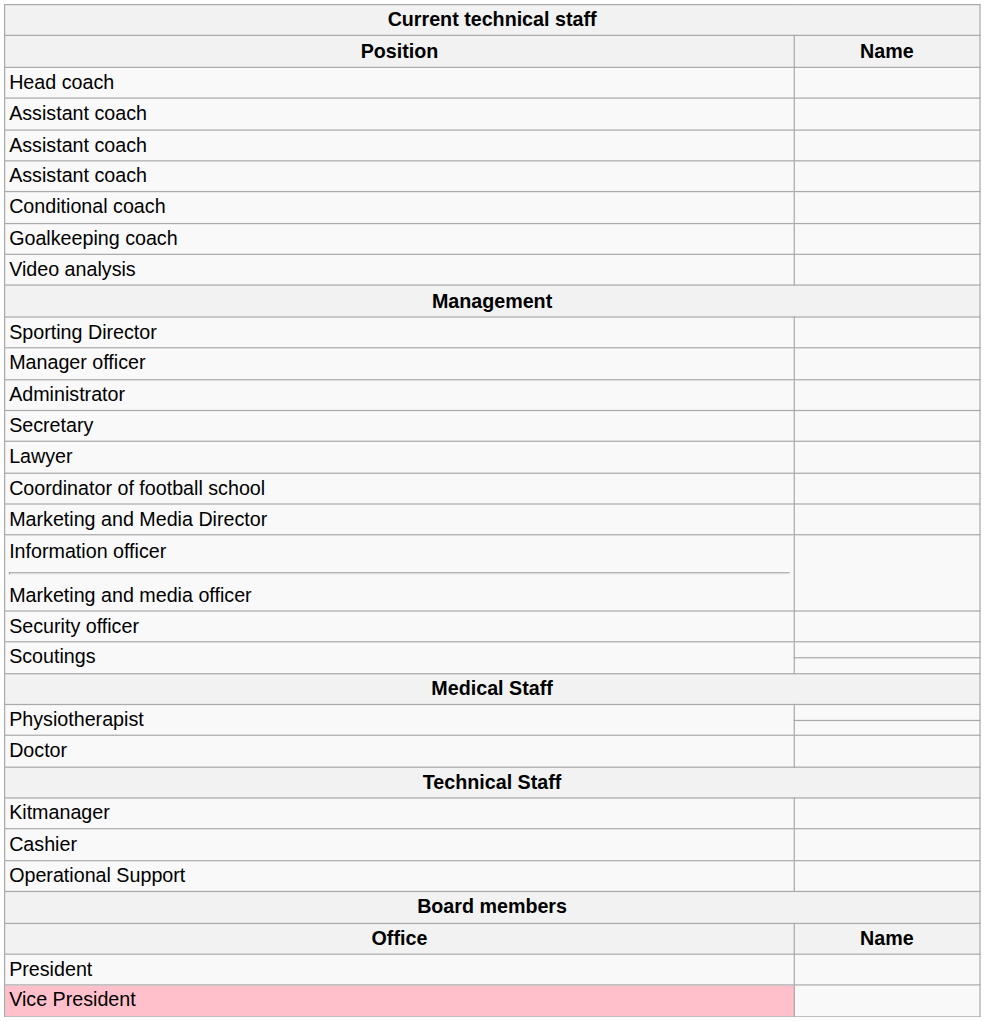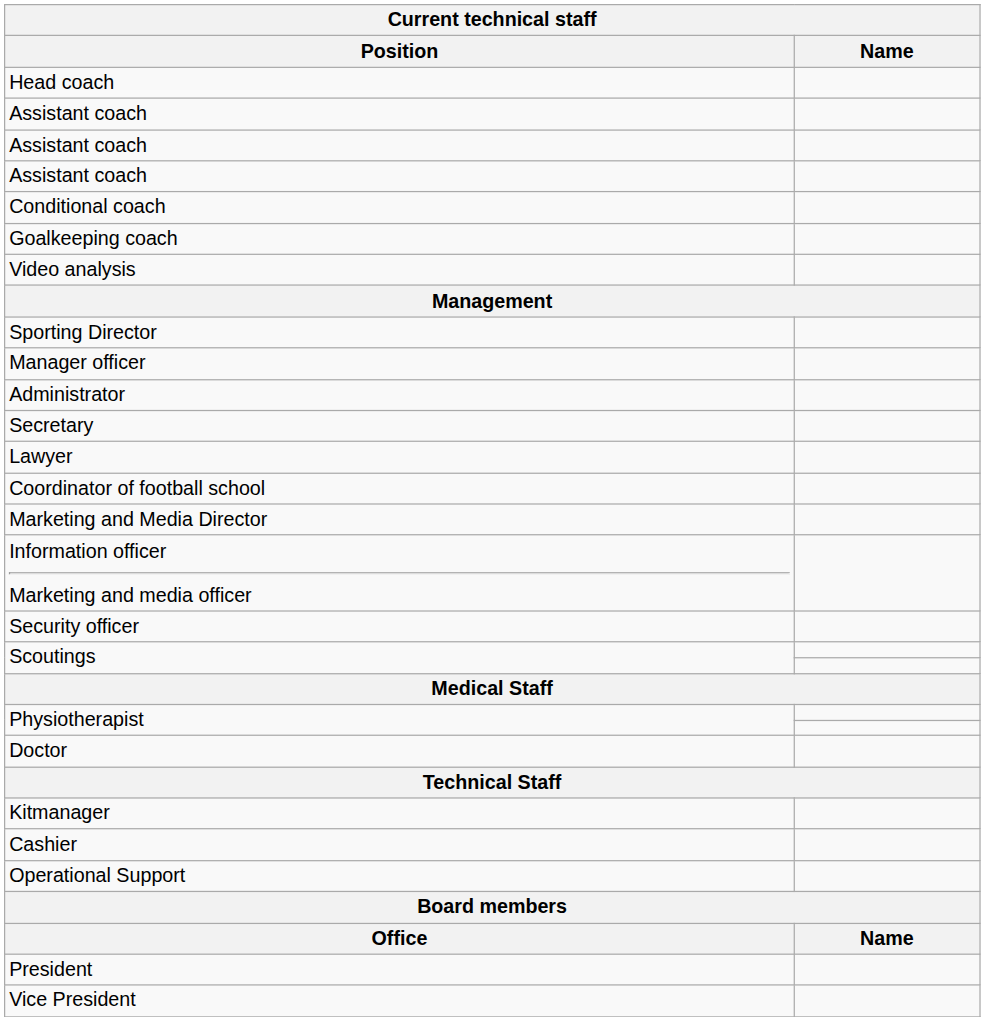(72, 1000) pink background -> (72, 1000) no background
